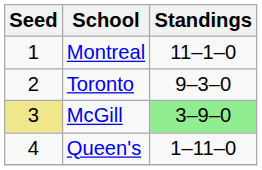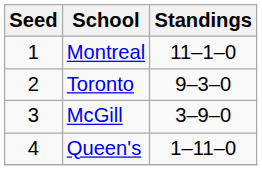(33, 116) khaki background -> (33, 116) no background
(203, 116) lightgreen background -> (203, 116) no background
